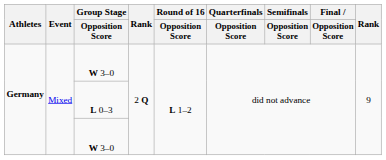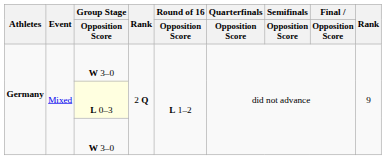(101, 111) no background -> (101, 111) lightyellow background
